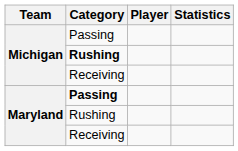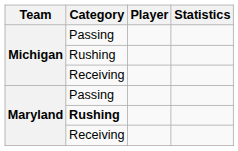(94, 55) bold -> (92, 55) normal
(93, 95) bold -> (92, 95) normal
(92, 115) normal -> (94, 115) bold
